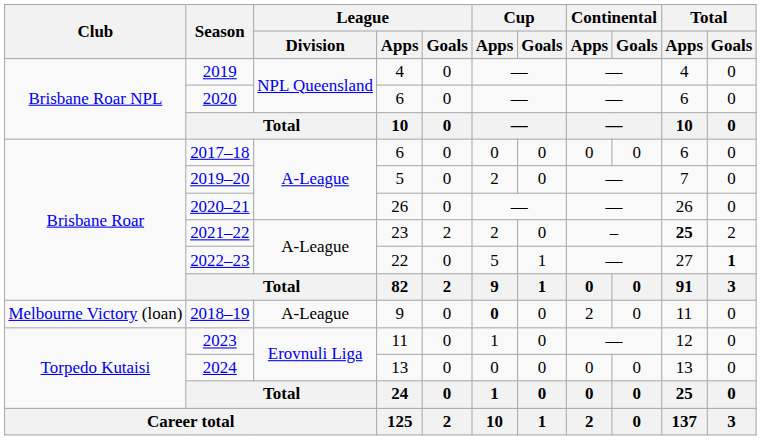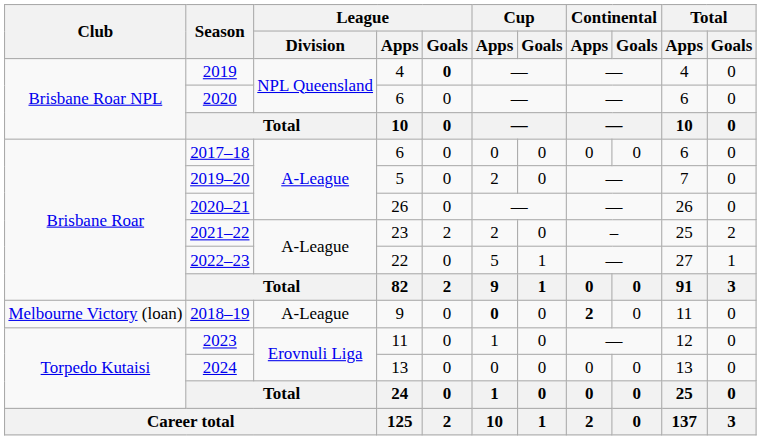(447, 71) normal -> (447, 71) bold
(684, 233) bold -> (684, 233) normal
(732, 260) bold -> (732, 260) normal
(589, 313) normal -> (589, 313) bold
